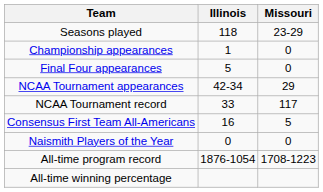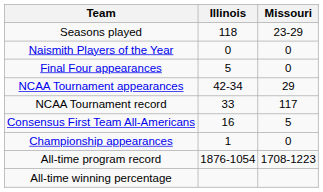rows swapped: (101, 50) <-> (101, 141)
